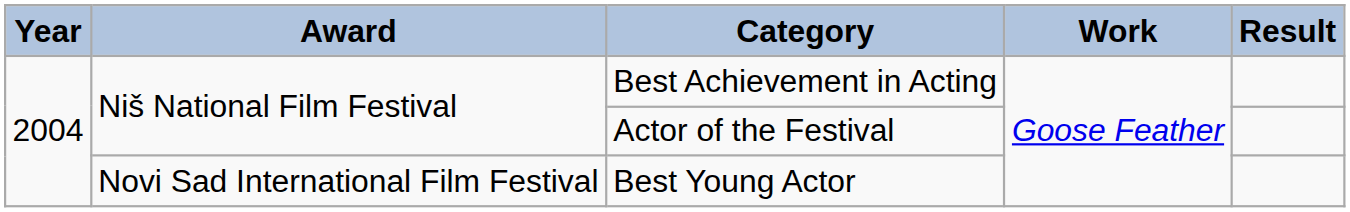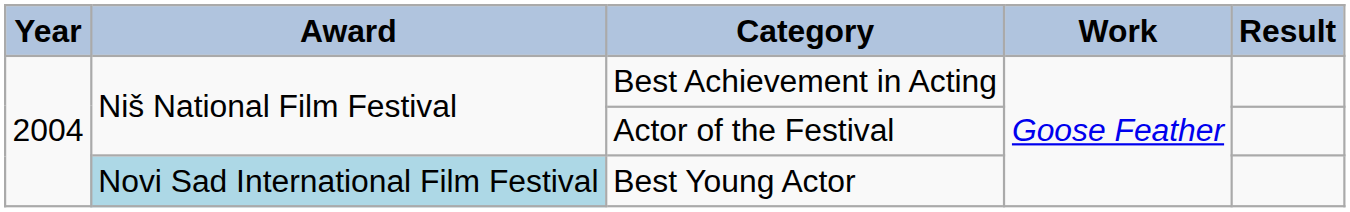(348, 181) no background -> (348, 181) lightblue background
